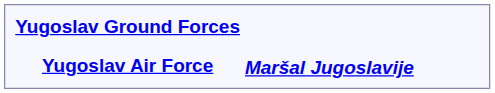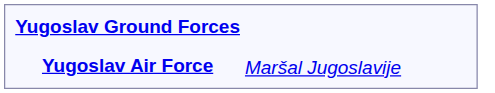(329, 67) bold -> (323, 67) normal
